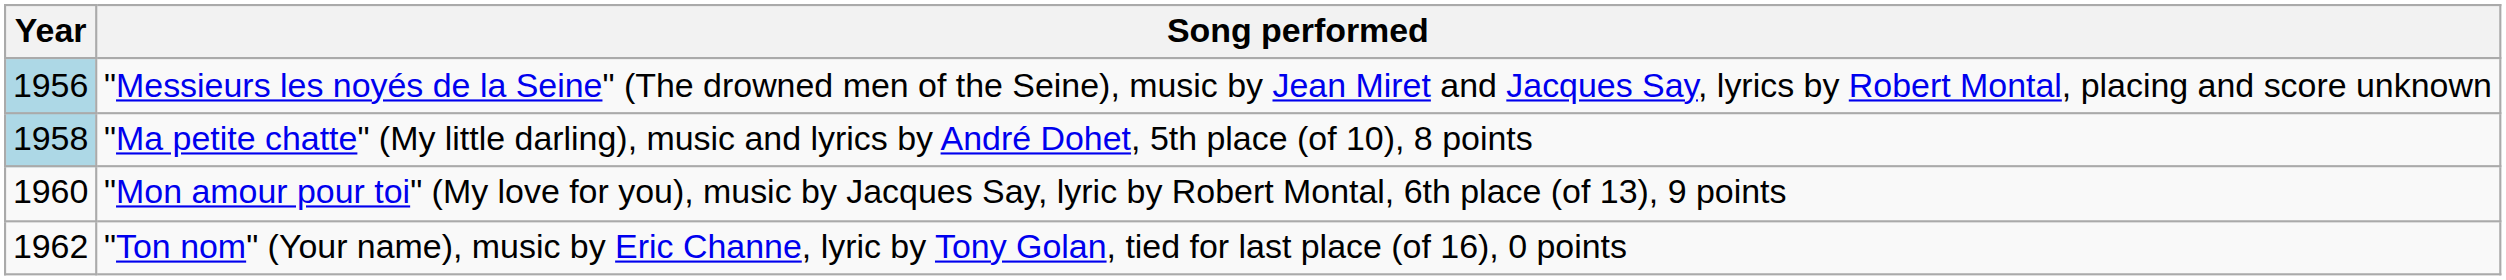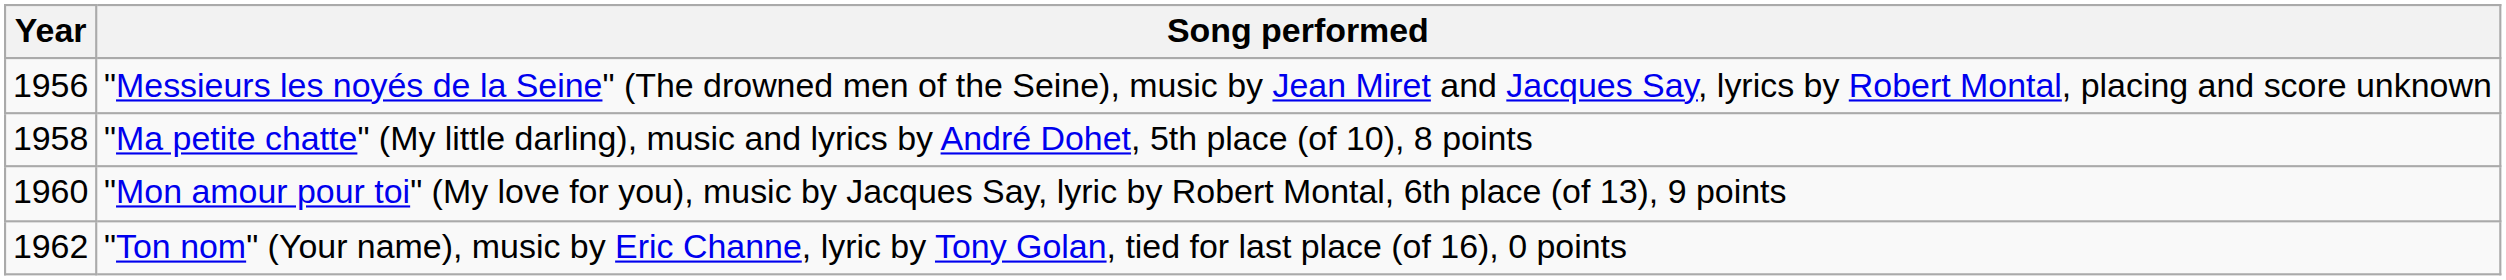(51, 85) lightblue background -> (51, 85) no background
(51, 138) lightblue background -> (51, 138) no background
